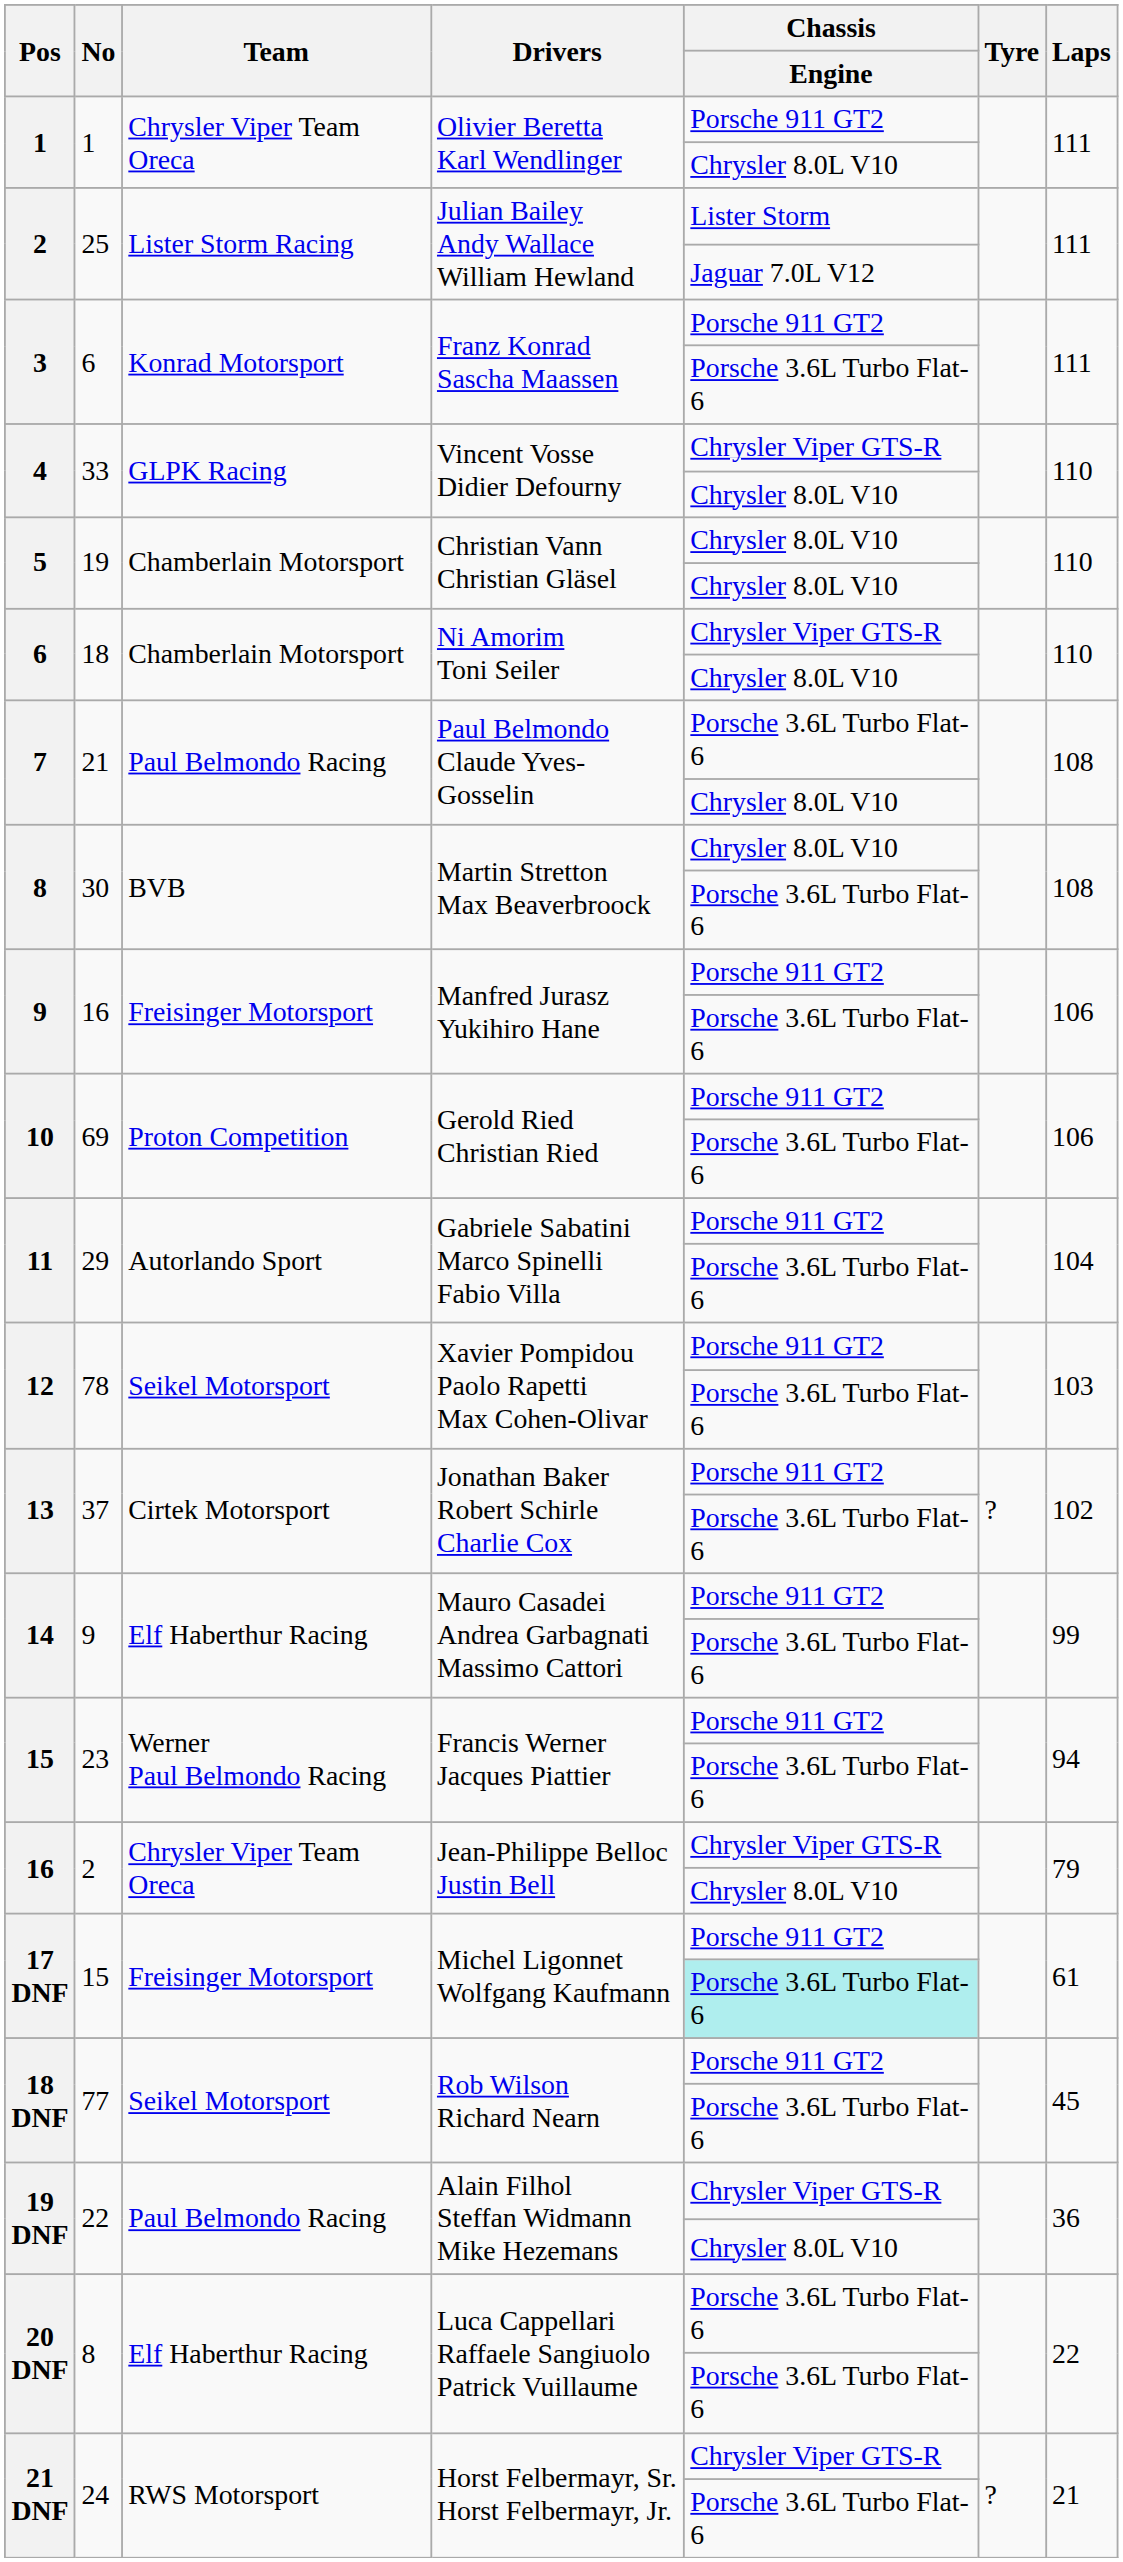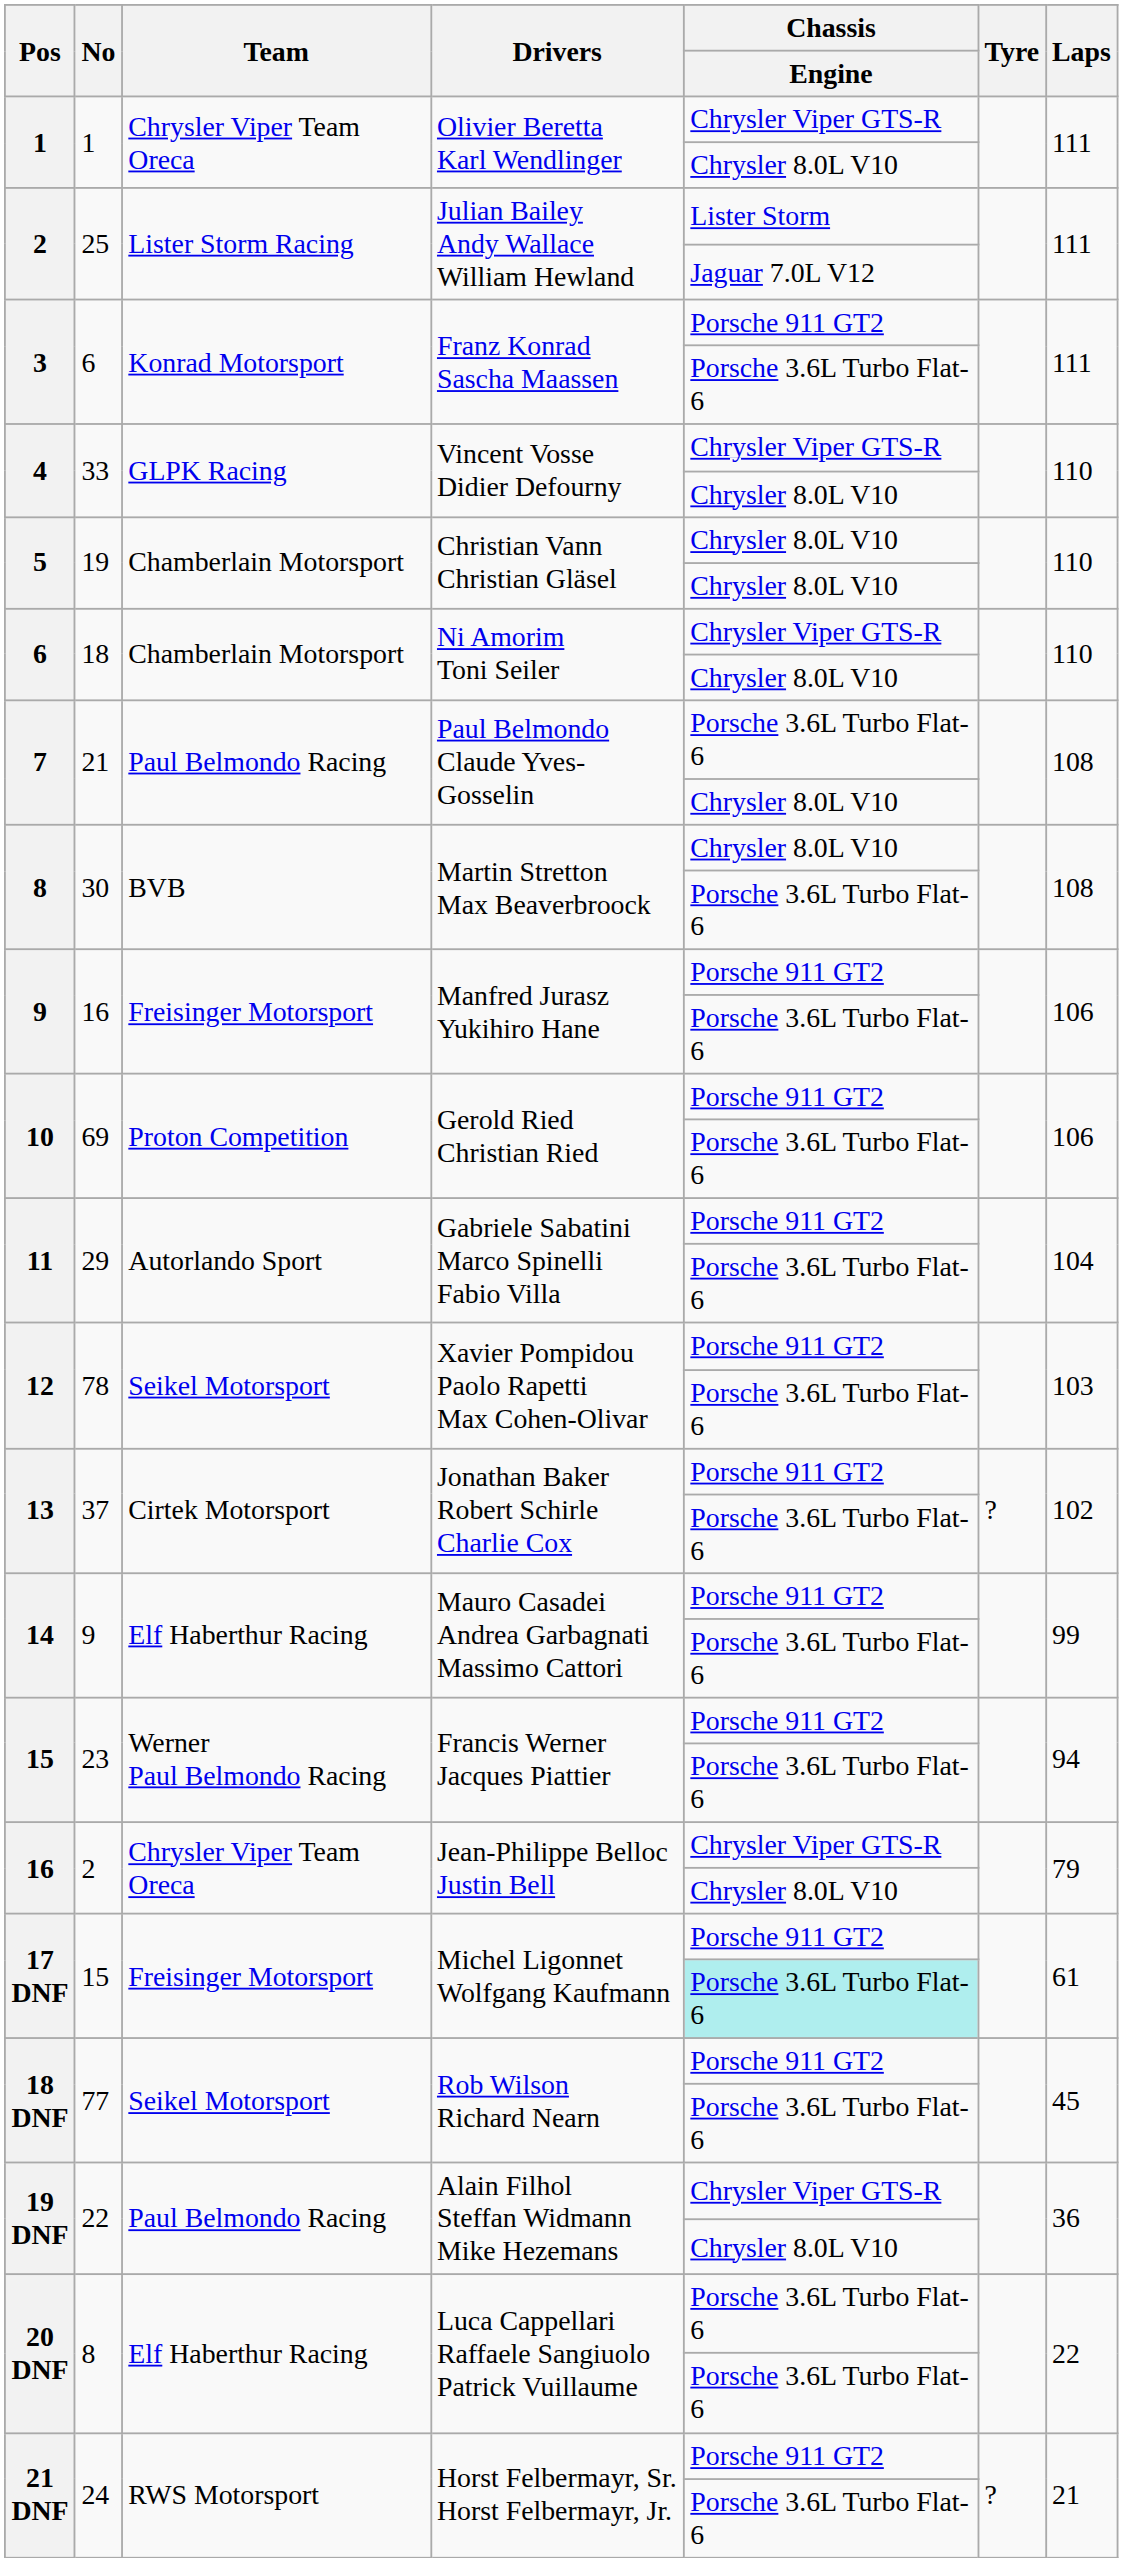(787, 119) Porsche 911 GT2 -> (816, 119) Chrysler Viper GTS-R
(816, 2455) Chrysler Viper GTS-R -> (787, 2455) Porsche 911 GT2
